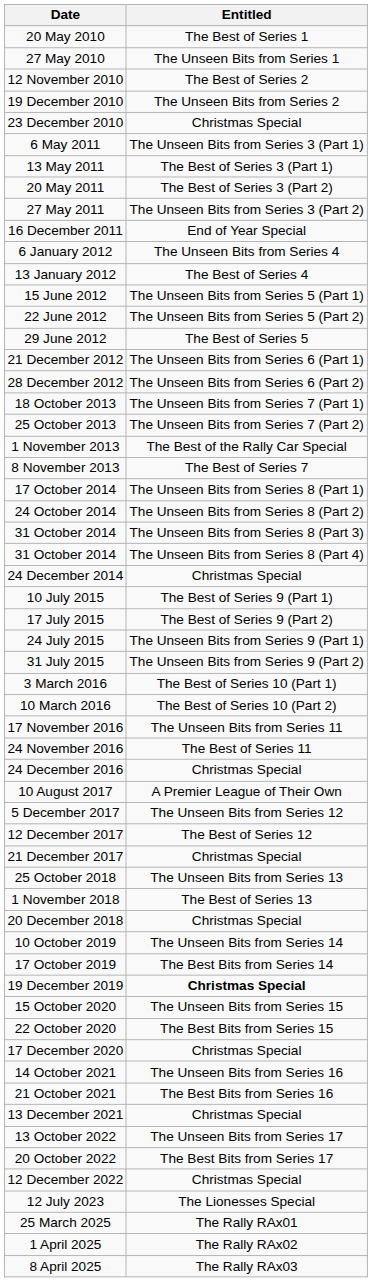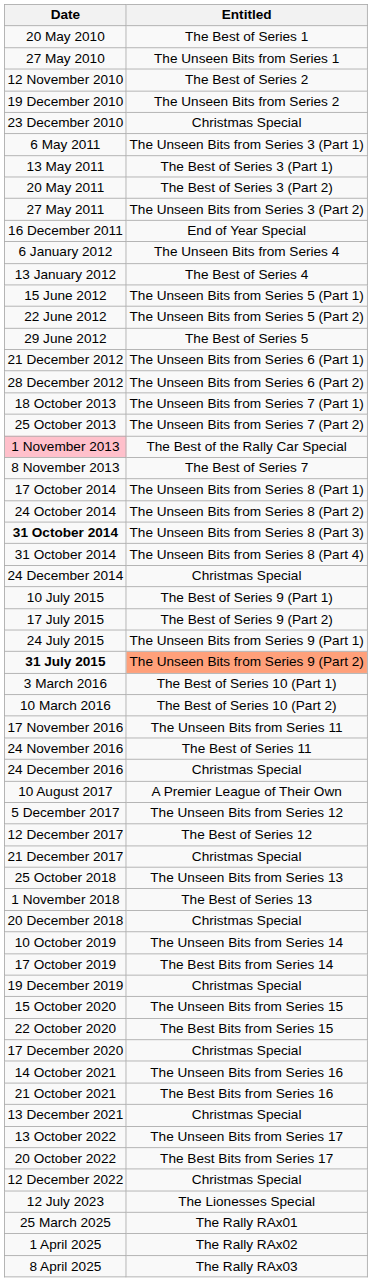(65, 446) no background -> (65, 446) pink background
(65, 532) normal -> (65, 532) bold
(65, 662) normal -> (65, 662) bold
(247, 662) no background -> (247, 662) lightsalmon background
(247, 985) bold -> (247, 985) normal
